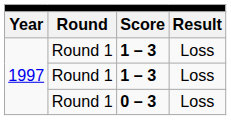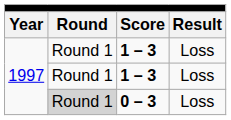(82, 101) no background -> (82, 101) lightgrey background
